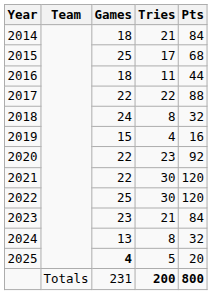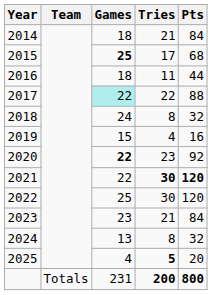(125, 55) normal -> (125, 55) bold
(125, 96) no background -> (125, 96) paleturquoise background
(125, 157) normal -> (125, 157) bold
(168, 177) normal -> (168, 177) bold
(193, 177) normal -> (193, 177) bold
(128, 259) bold -> (128, 259) normal
(172, 259) normal -> (172, 259) bold
